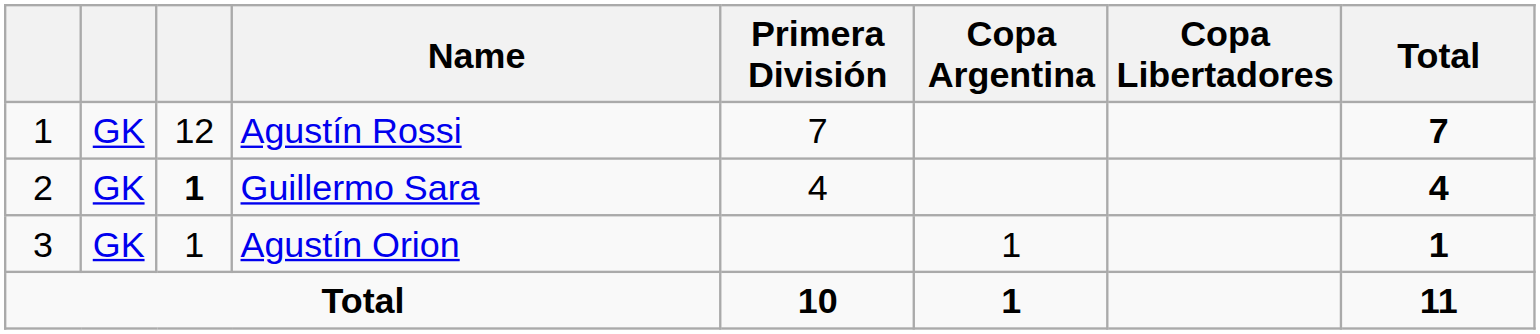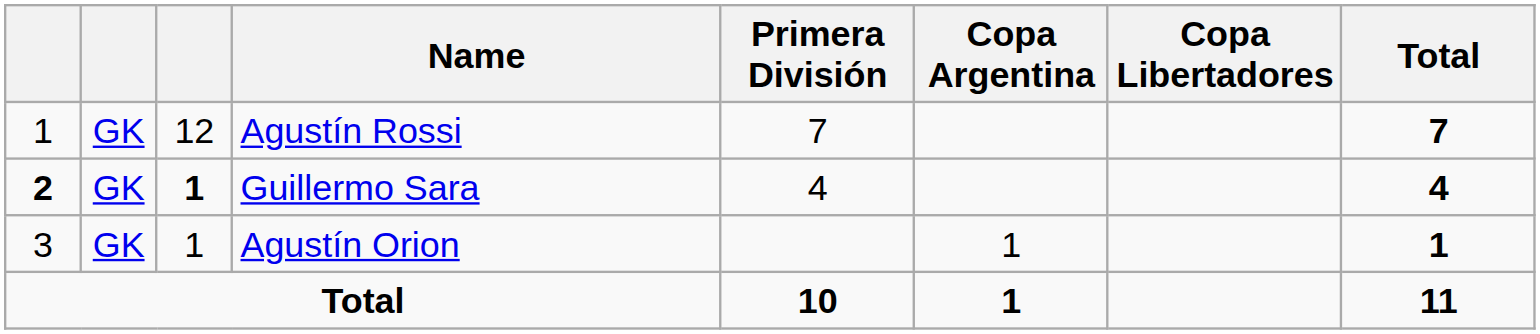(43, 187) normal -> (43, 187) bold
